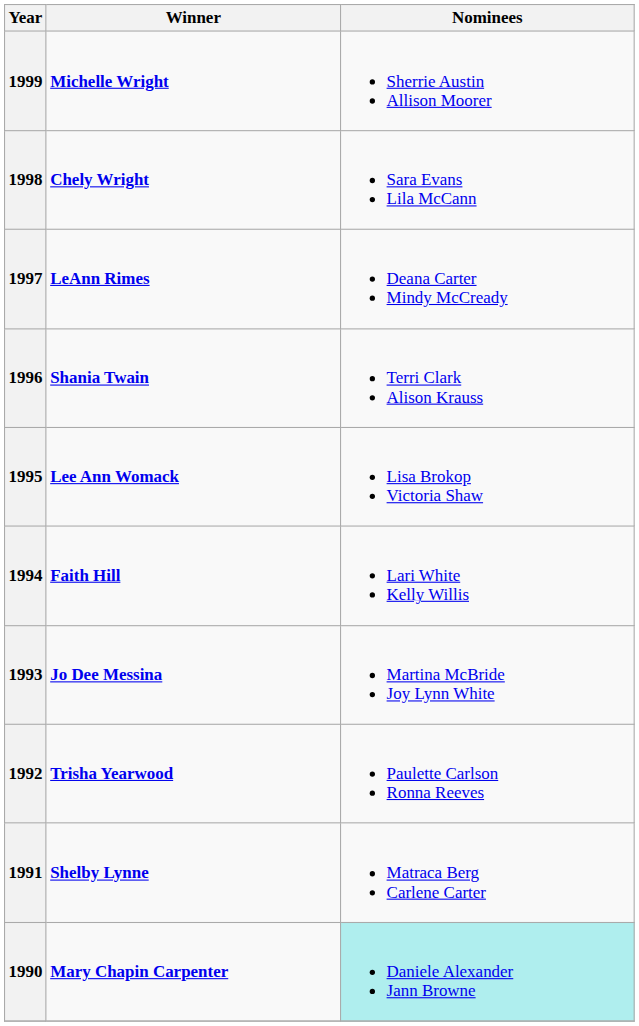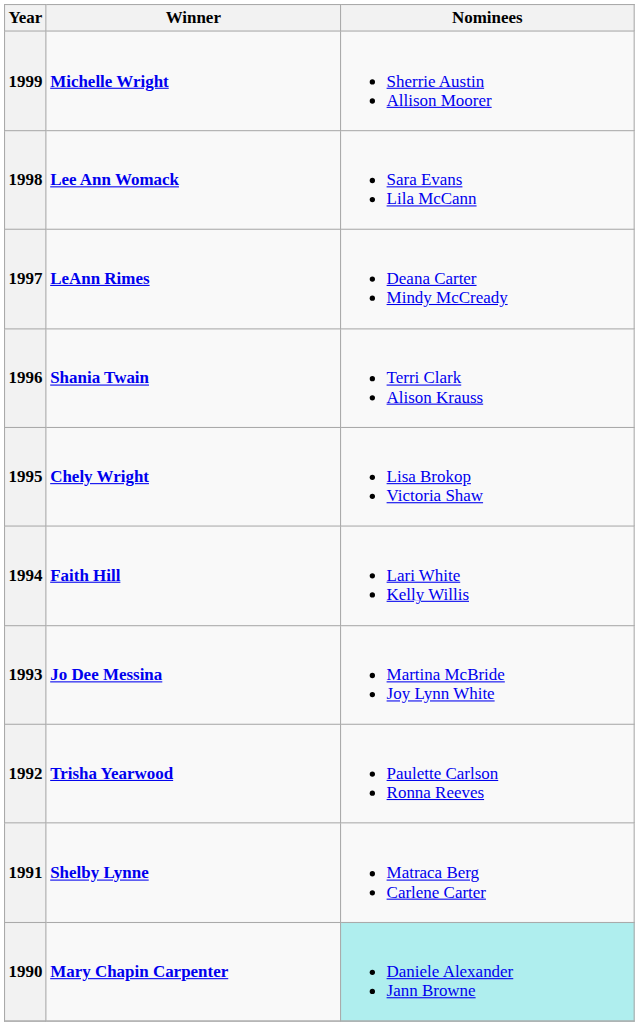(100, 179) Chely Wright -> (115, 179) Lee Ann Womack
(115, 476) Lee Ann Womack -> (100, 476) Chely Wright
